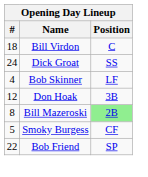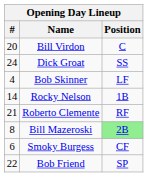(12, 46) 18 -> (12, 46) 20
+ row: (61, 96)
+ row: (61, 113)
- row: (55, 96)
(12, 130) 5 -> (12, 146) 6
